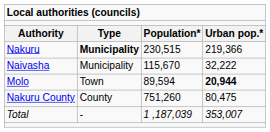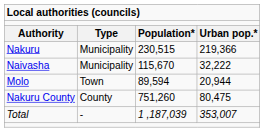(109, 49) bold -> (106, 49) normal
(221, 82) bold -> (215, 82) normal
